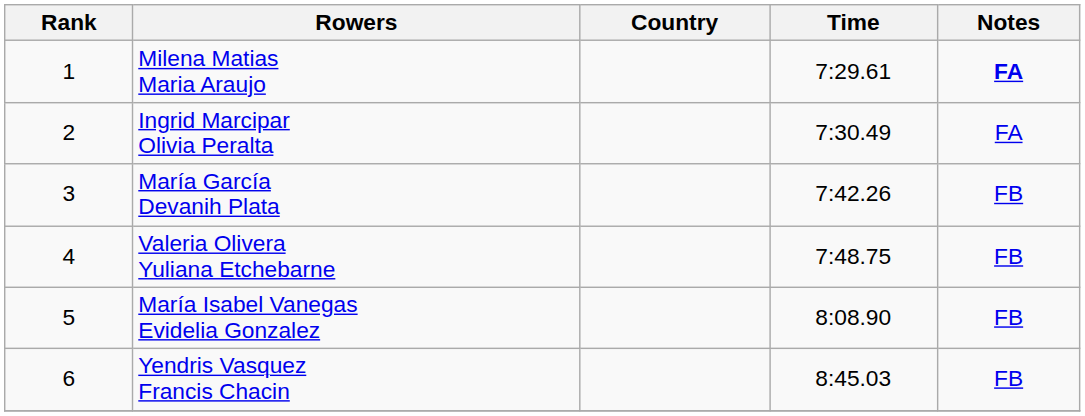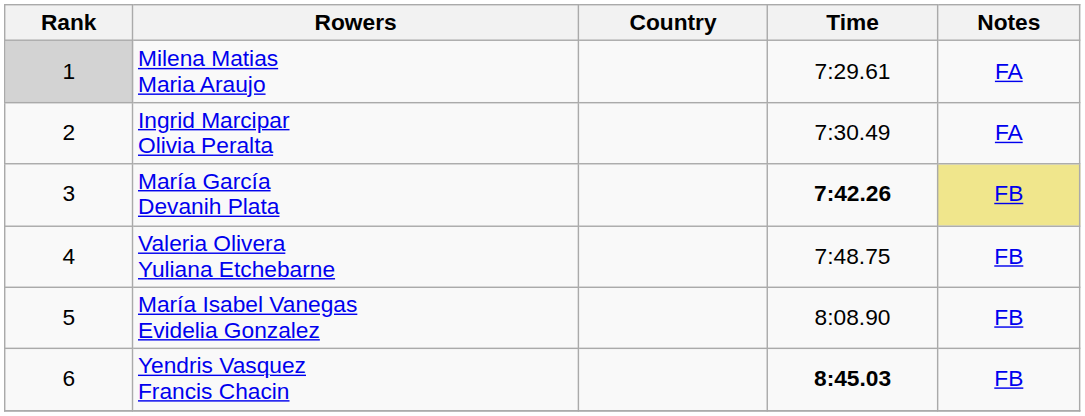(69, 71) no background -> (69, 71) lightgrey background
(1009, 71) bold -> (1009, 71) normal
(853, 194) normal -> (853, 194) bold
(1009, 194) no background -> (1009, 194) khaki background
(853, 379) normal -> (853, 379) bold
